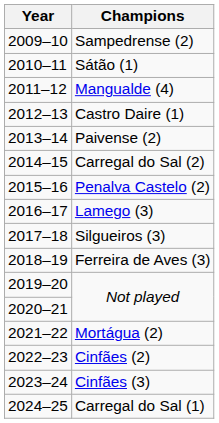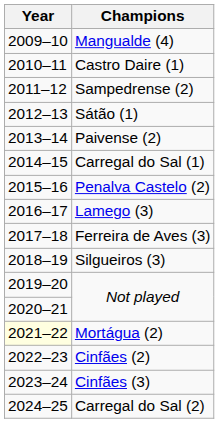(134, 41) Sampedrense (2) -> (124, 41) Mangualde (4)
(106, 65) Sátão (1) -> (130, 65) Castro Daire (1)
(124, 89) Mangualde (4) -> (134, 89) Sampedrense (2)
(130, 114) Castro Daire (1) -> (106, 114) Sátão (1)
(140, 162) Carregal do Sal (2) -> (140, 162) Carregal do Sal (1)
(120, 235) Silgueiros (3) -> (143, 235) Ferreira de Aves (3)
(143, 260) Ferreira de Aves (3) -> (120, 260) Silgueiros (3)
(38, 333) no background -> (38, 333) lightyellow background
(140, 406) Carregal do Sal (1) -> (140, 406) Carregal do Sal (2)
